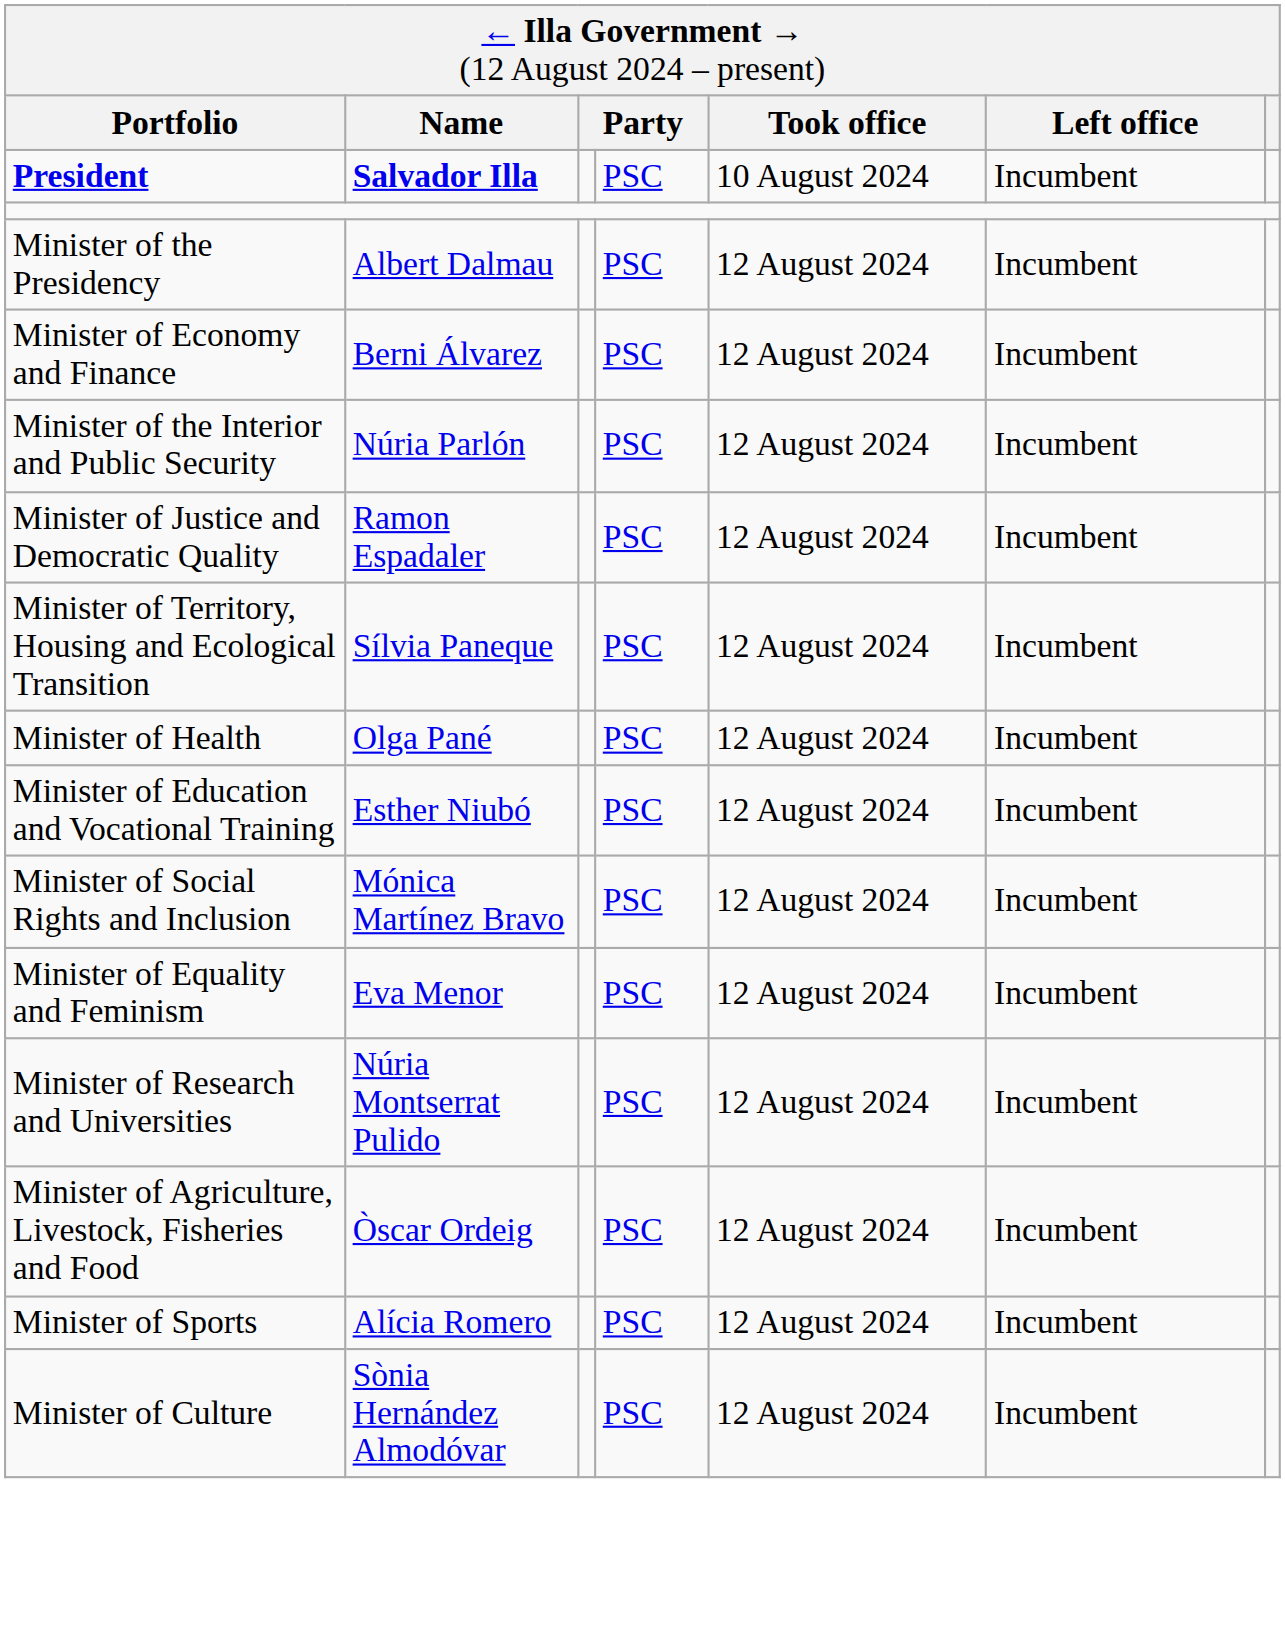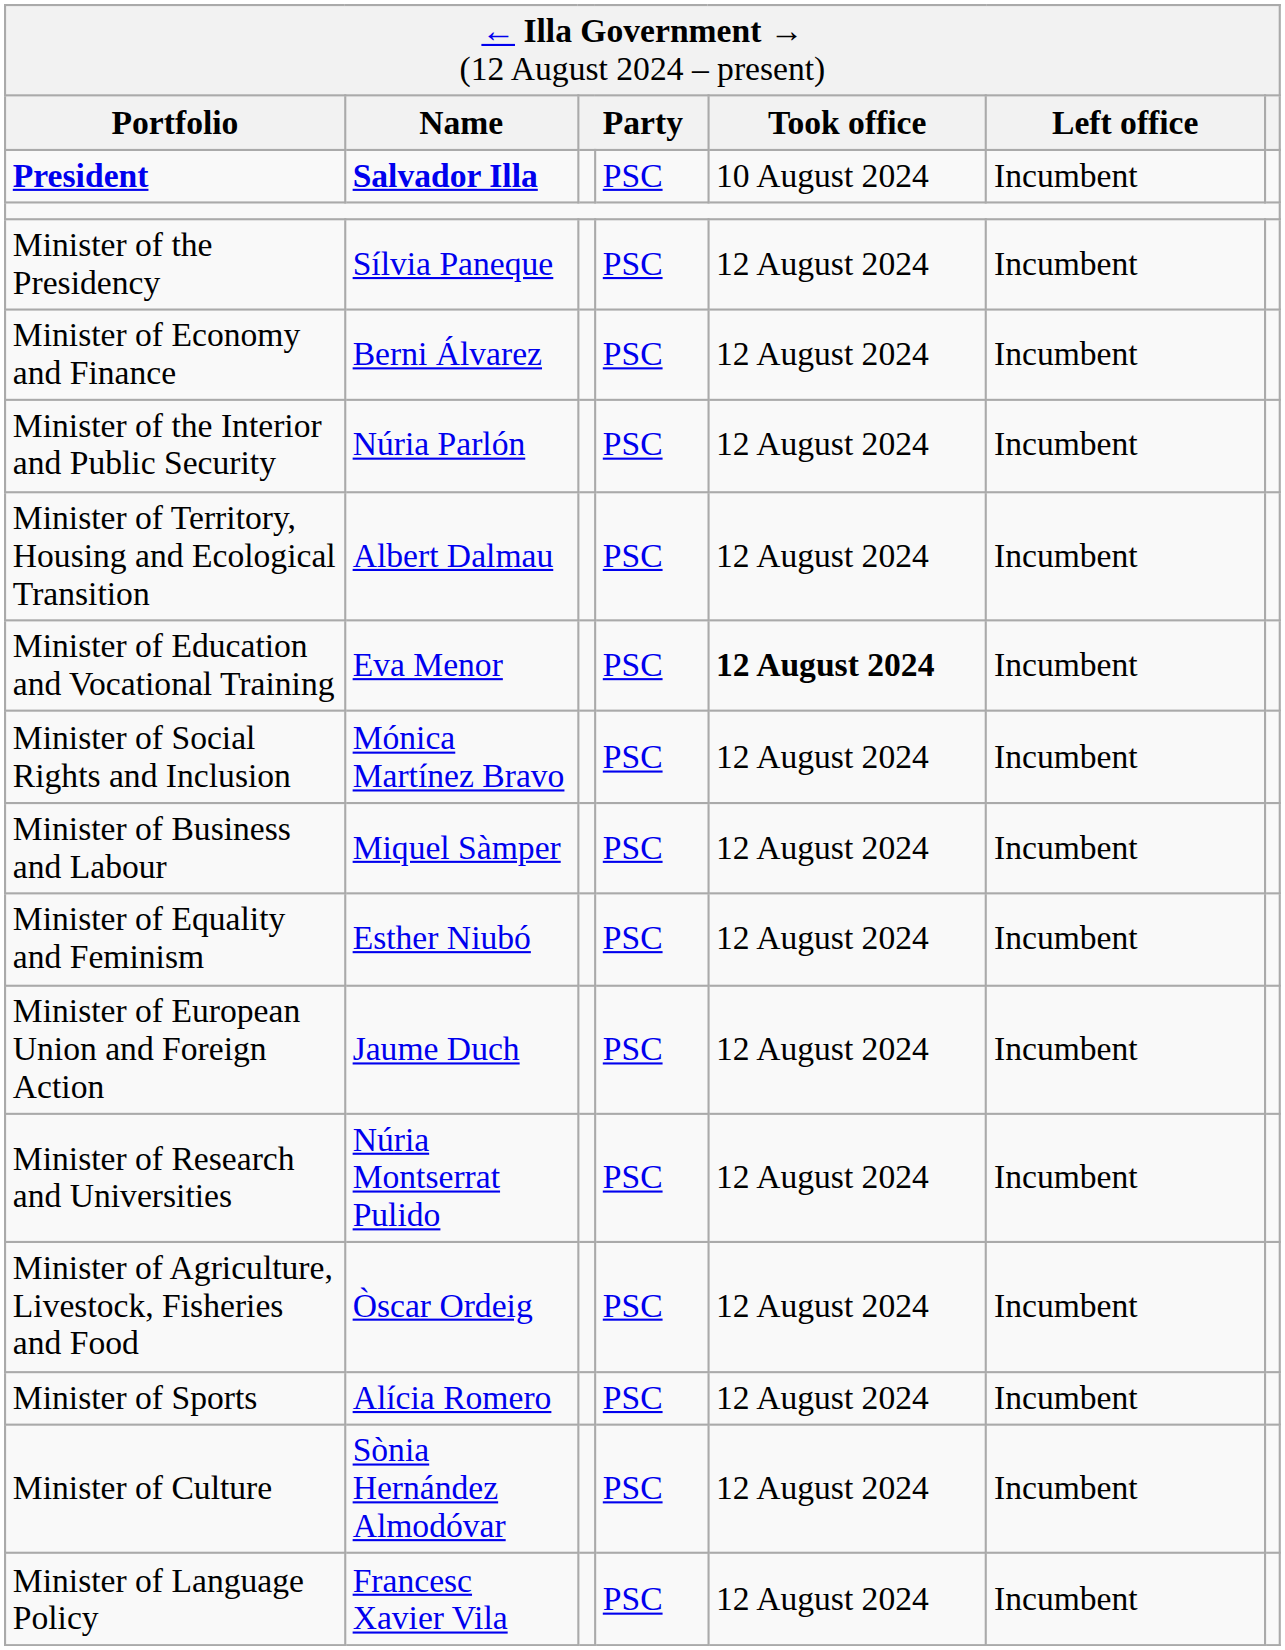(453, 263) Albert Dalmau -> (453, 263) Sílvia Paneque
- row: (166, 536)
(453, 646) Sílvia Paneque -> (453, 555) Albert Dalmau
- row: (137, 737)
(442, 809) Esther Niubó -> (428, 665) Eva Menor
(822, 809) normal -> (825, 665) bold
+ row: (152, 847)
(428, 991) Eva Menor -> (442, 938) Esther Niubó
+ row: (156, 1048)
+ row: (158, 1598)
